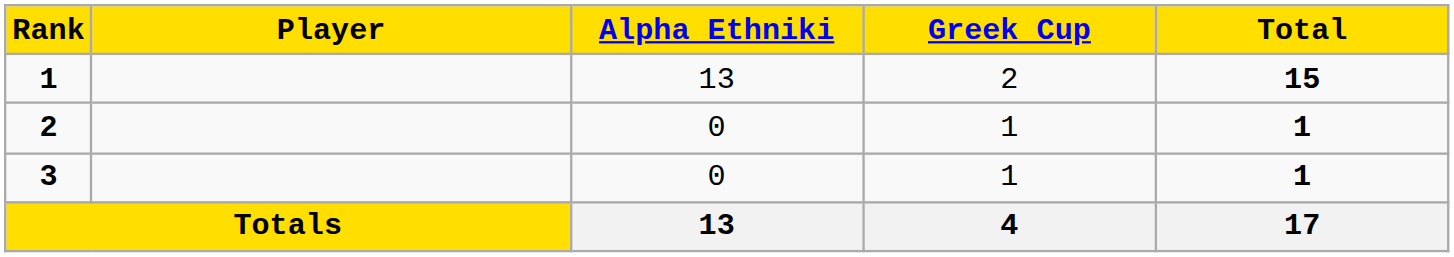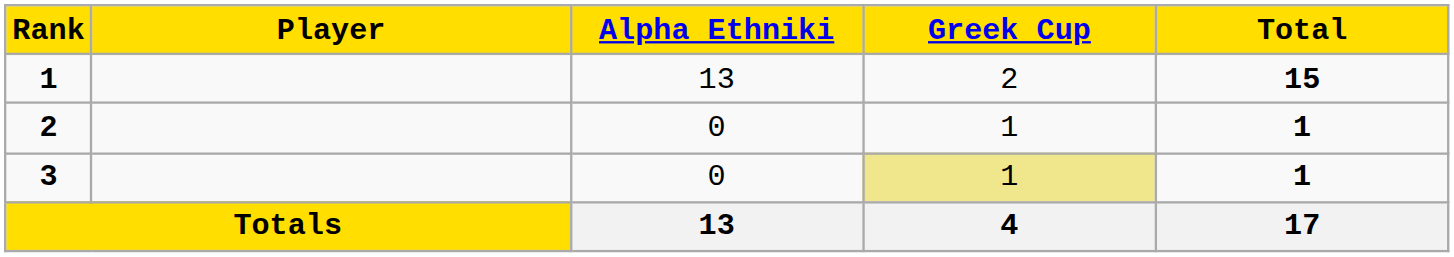(1009, 177) no background -> (1009, 177) khaki background
